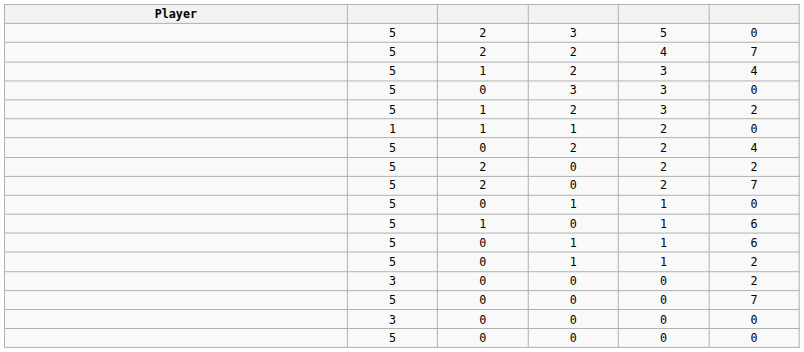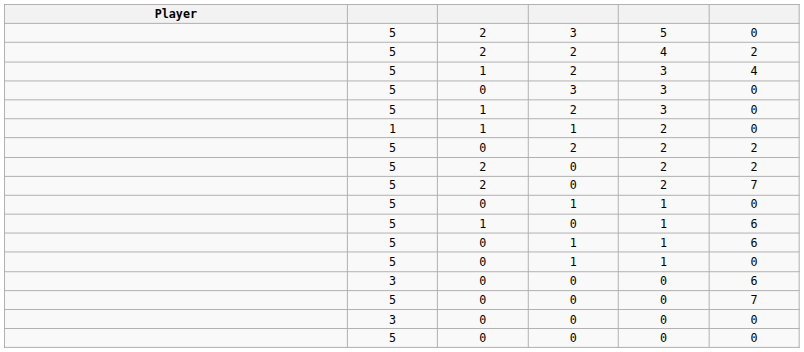(754, 52) 7 -> (754, 52) 2
(754, 109) 2 -> (754, 109) 0
(754, 147) 4 -> (754, 147) 2
(754, 262) 2 -> (754, 262) 0
(754, 281) 2 -> (754, 281) 6
